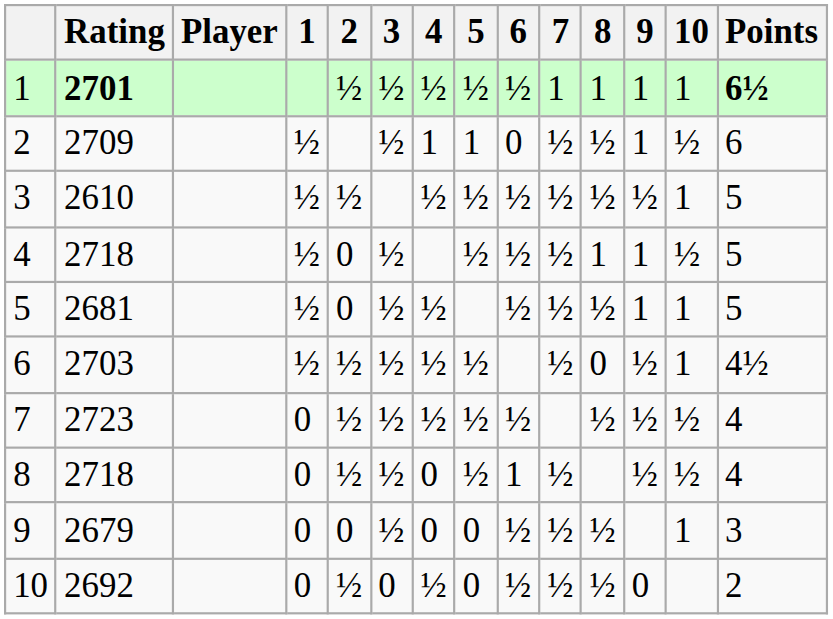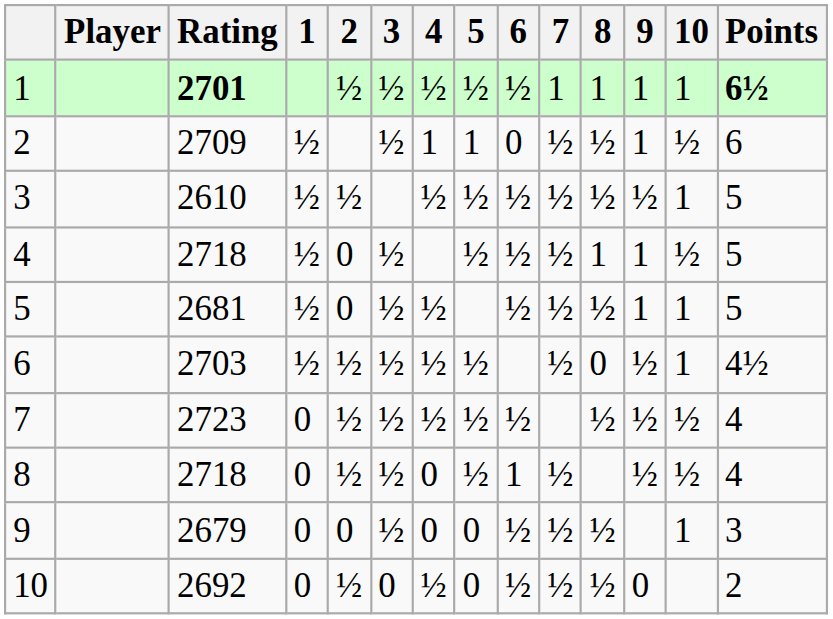columns swapped: (229, 32) <-> (114, 32)
